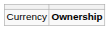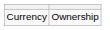(77, 17) bold -> (75, 17) normal
